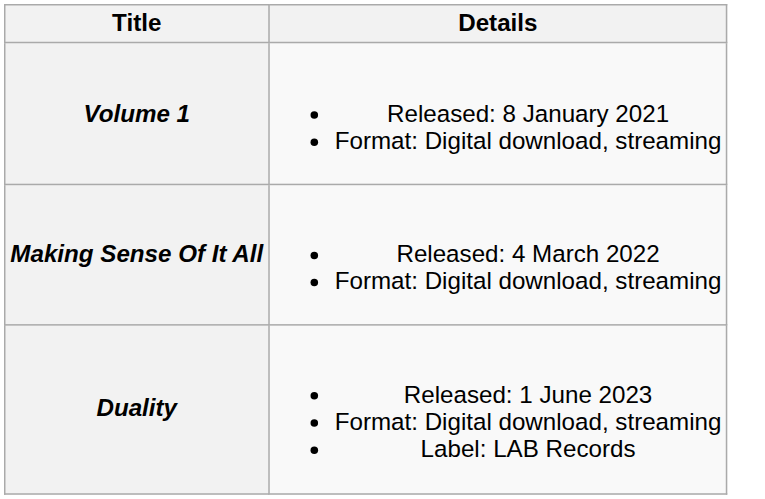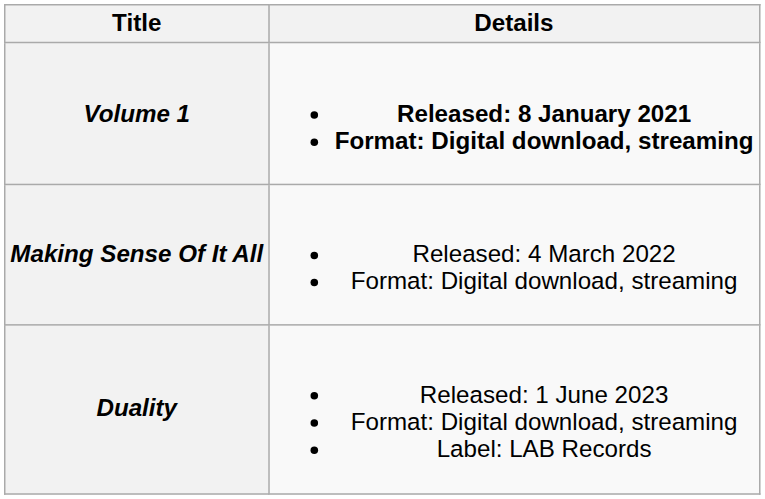(498, 127) normal -> (514, 127) bold
